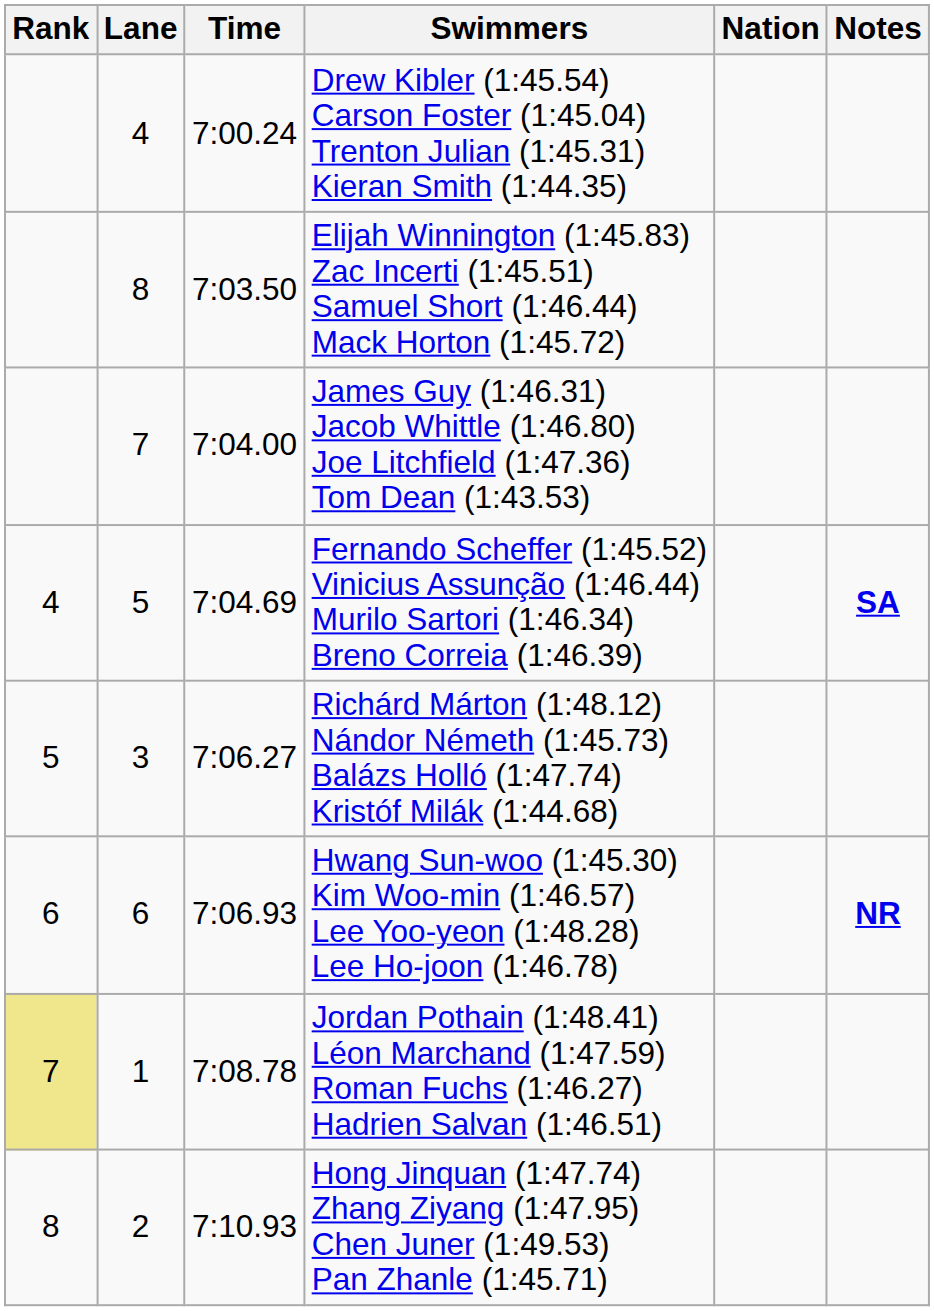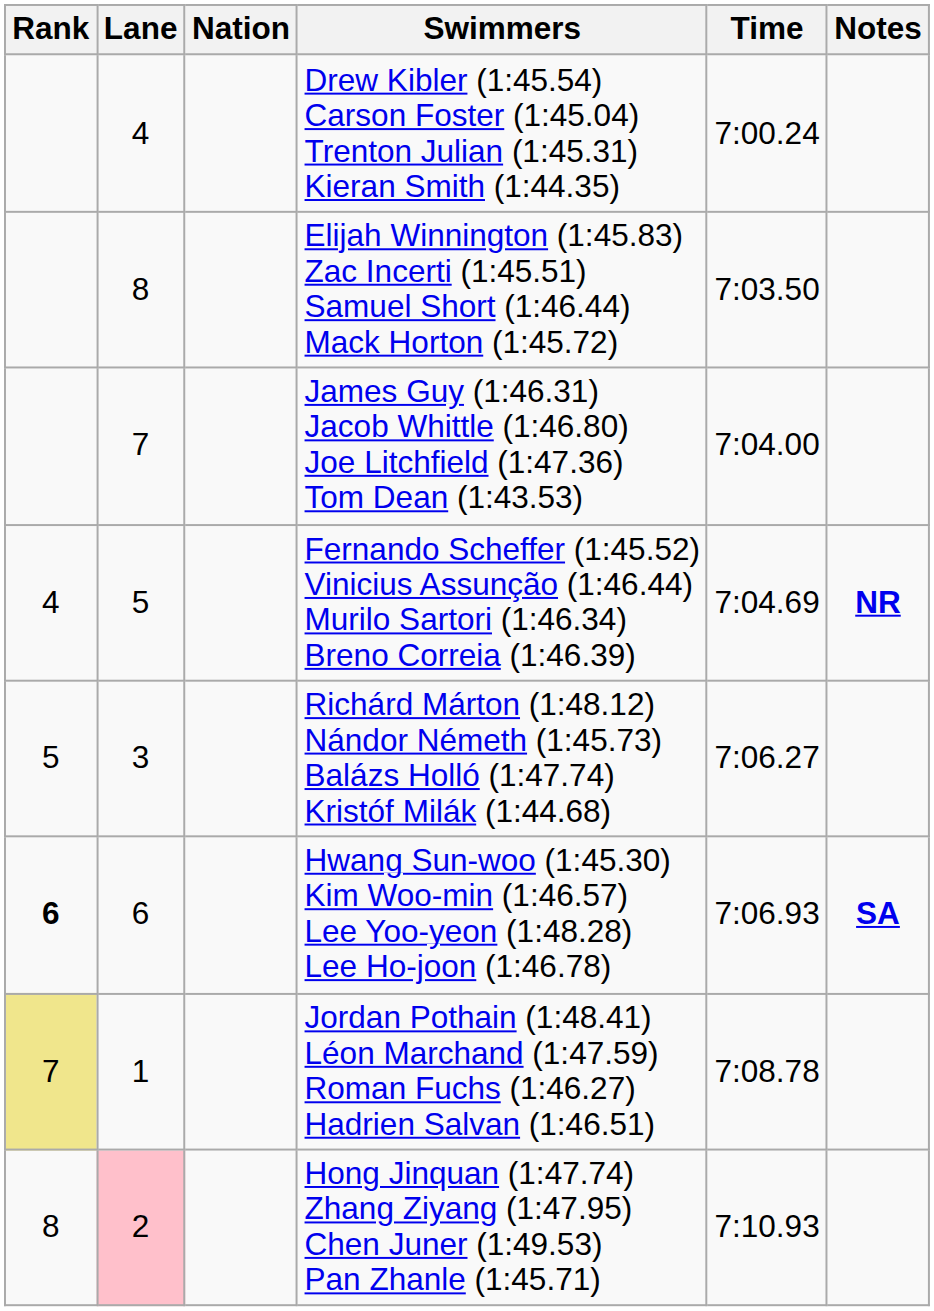columns swapped: (771, 29) <-> (245, 29)
(878, 601) SA -> (878, 601) NR
(51, 914) normal -> (51, 914) bold
(878, 914) NR -> (878, 914) SA
(141, 1227) no background -> (141, 1227) pink background
